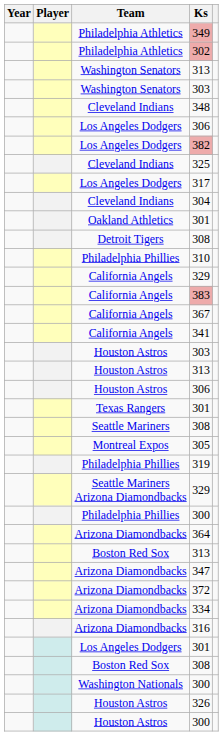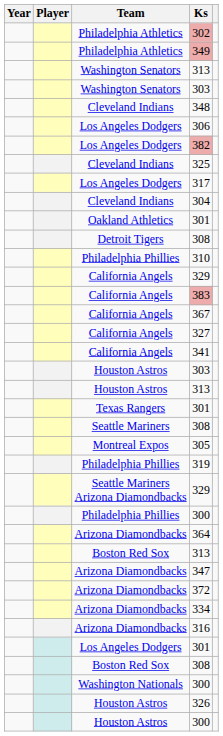rows swapped: (131, 51) <-> (131, 32)
+ row: (131, 333)
- row: (131, 389)
